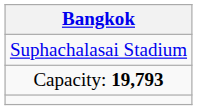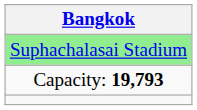(98, 49) no background -> (98, 49) lightgreen background
